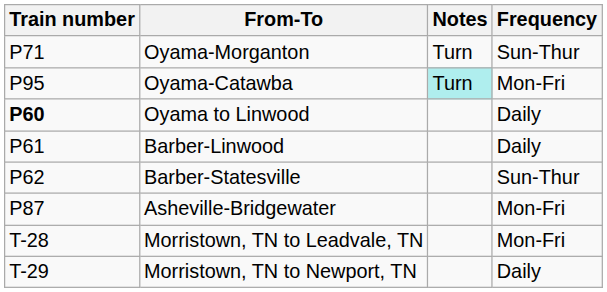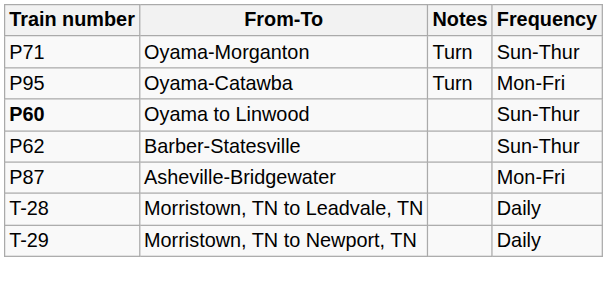(453, 83) paleturquoise background -> (453, 83) no background
(519, 114) Daily -> (538, 114) Sun-Thur
- row: (214, 146)
(531, 240) Mon-Fri -> (519, 209) Daily
